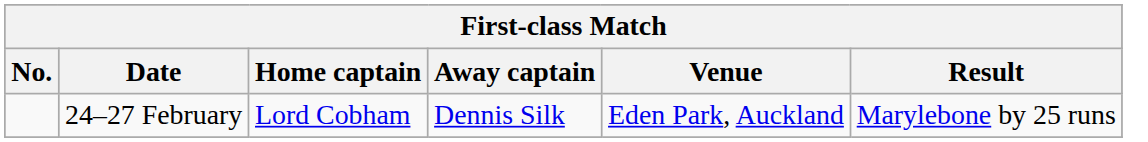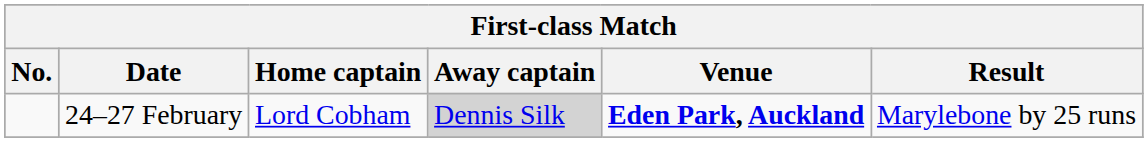(499, 114) no background -> (499, 114) lightgrey background
(726, 114) normal -> (736, 114) bold
